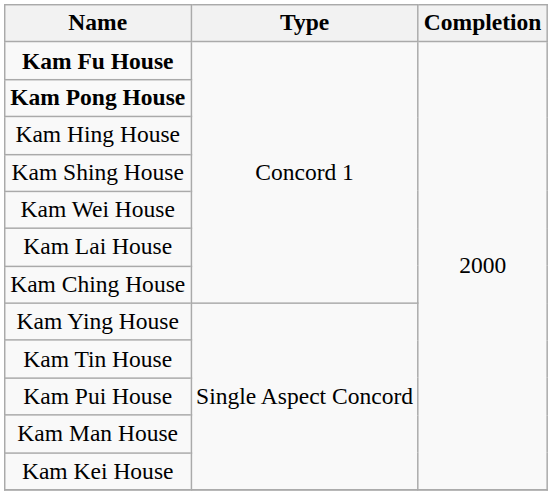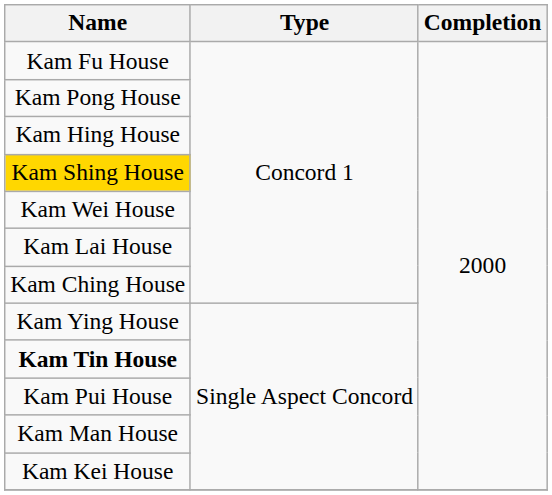(98, 60) bold -> (98, 60) normal
(98, 97) bold -> (98, 97) normal
(98, 172) no background -> (98, 172) gold background
(98, 358) normal -> (98, 358) bold
